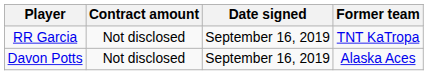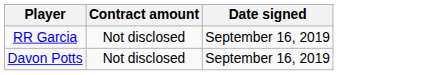- column: (378, 15)
